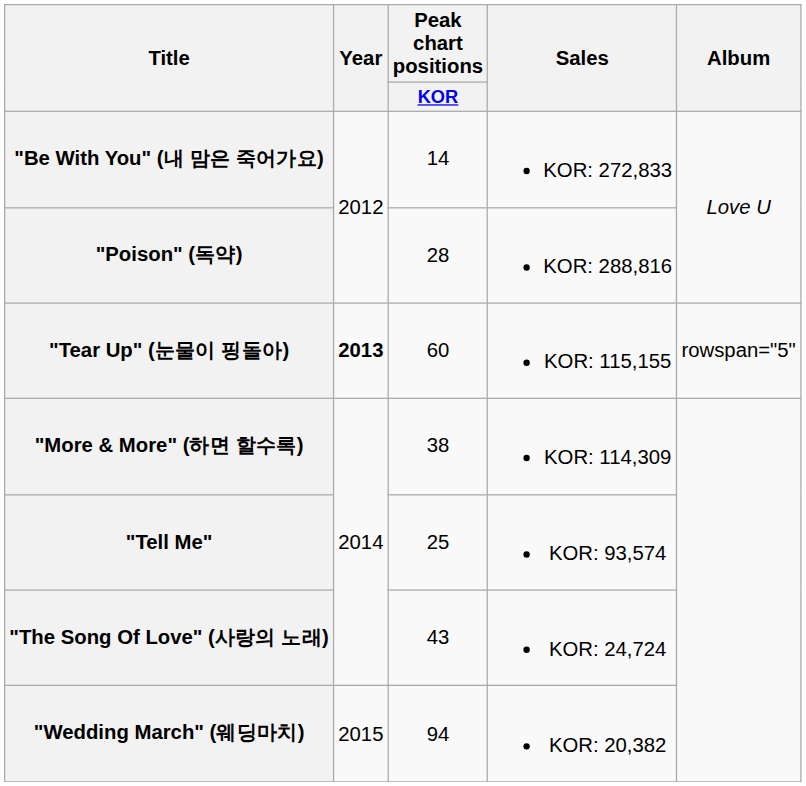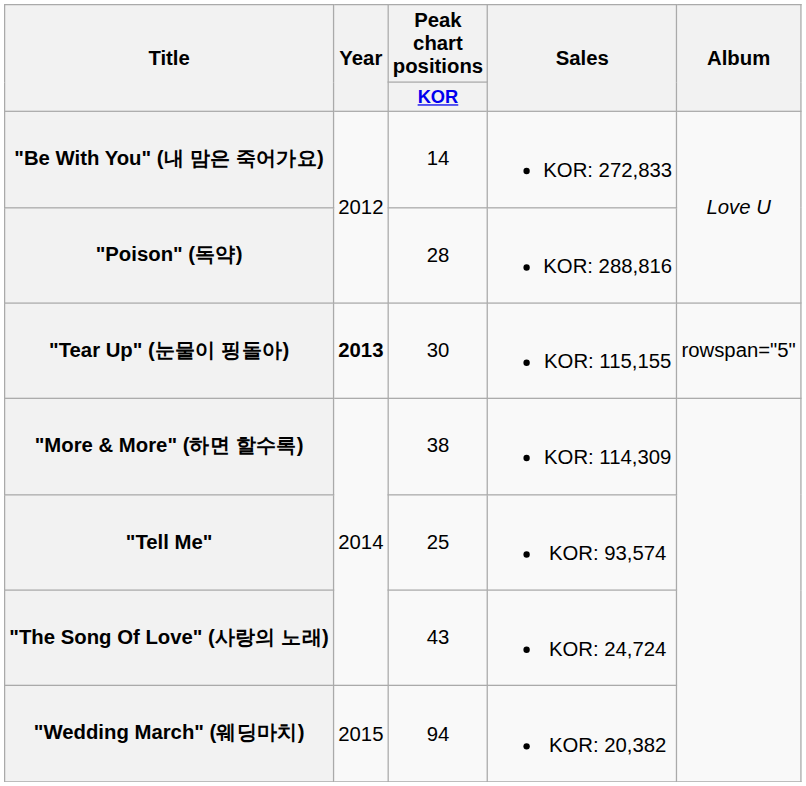(438, 350) 60 -> (438, 350) 30
